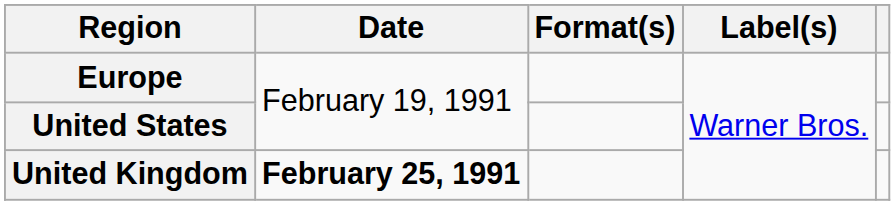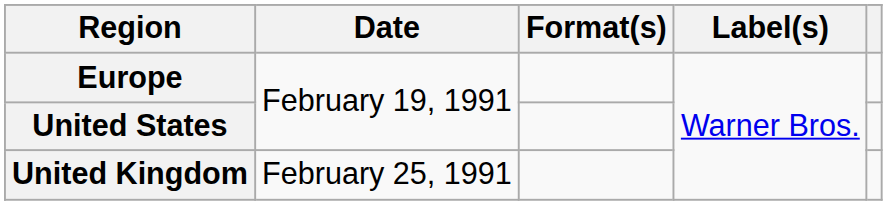(391, 174) bold -> (387, 174) normal
